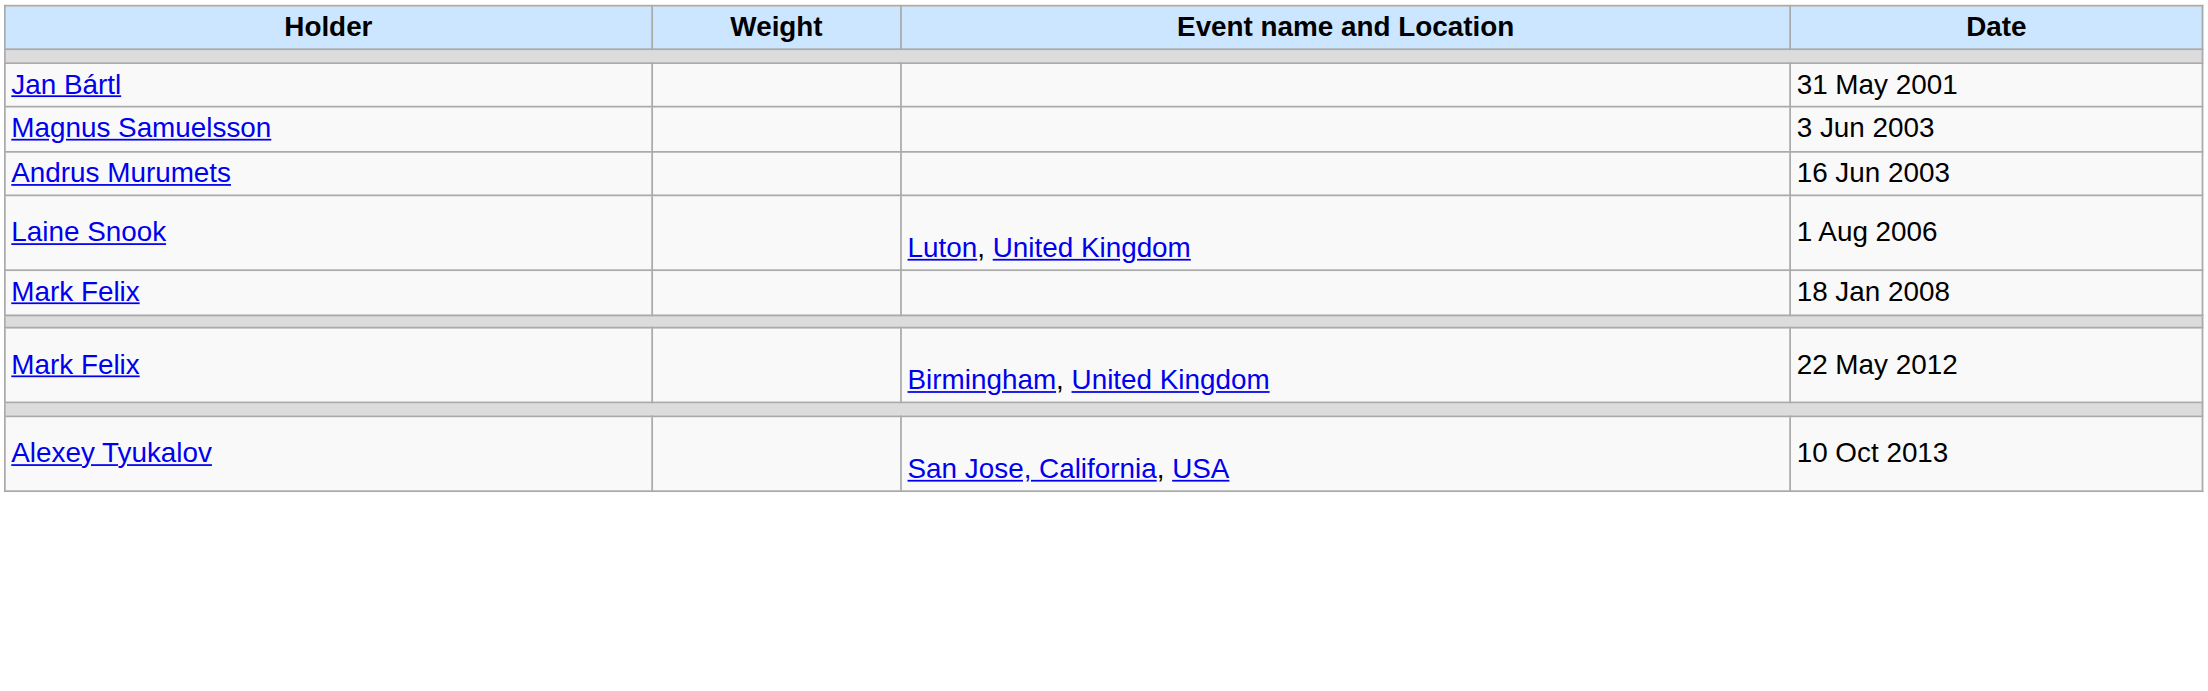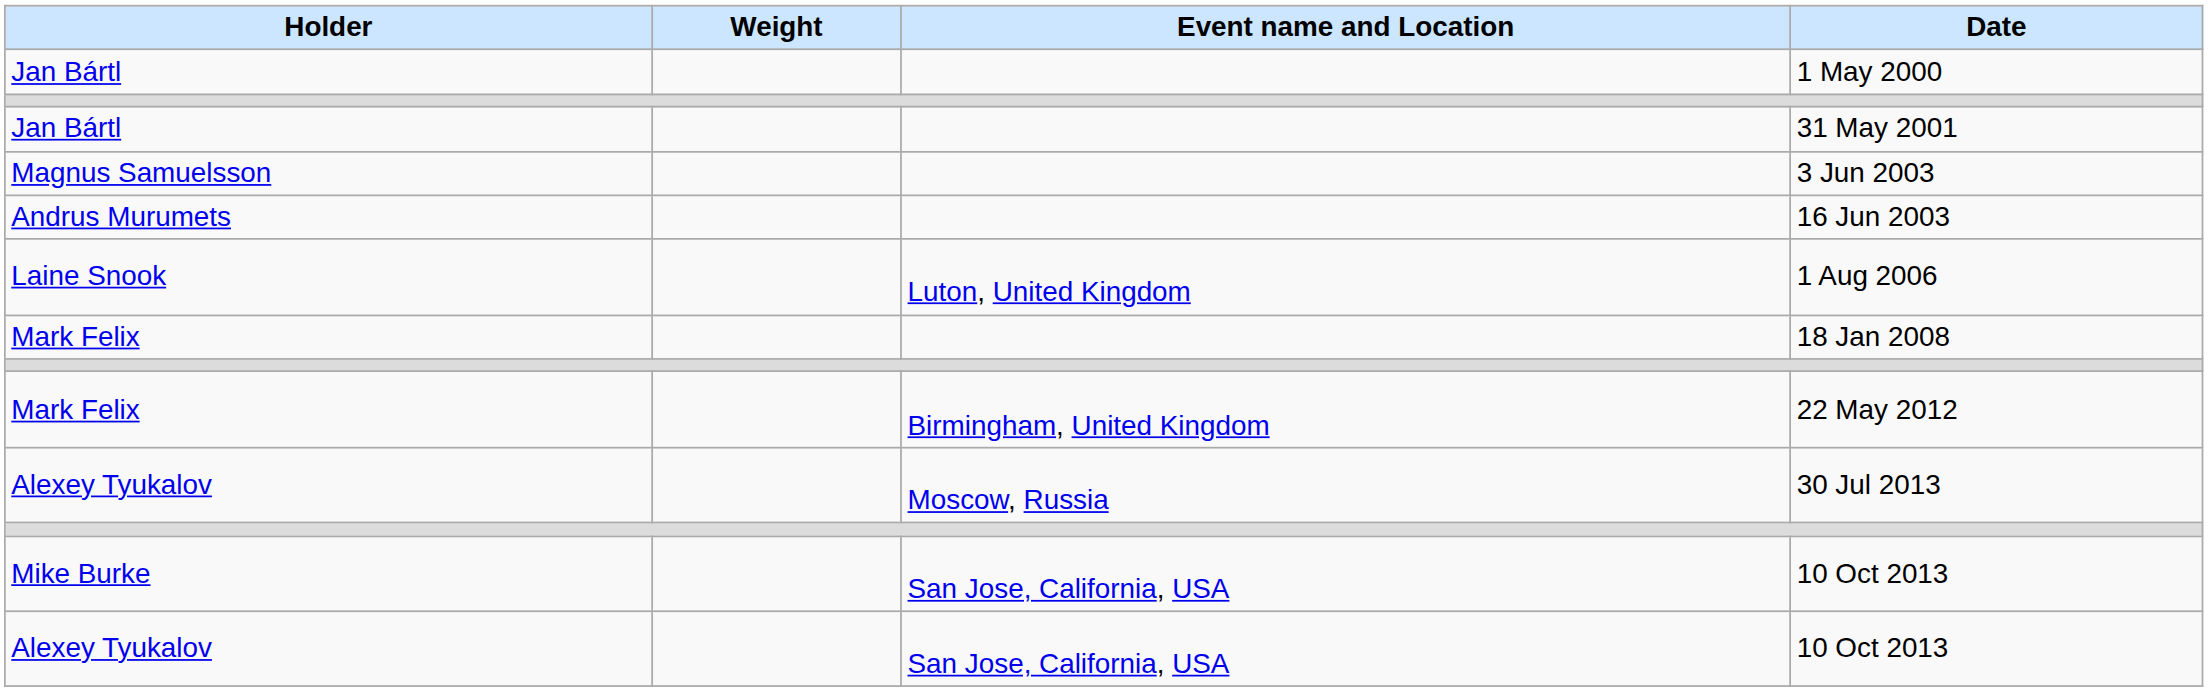+ row: (66, 71)
+ row: (112, 484)
+ row: (81, 572)
